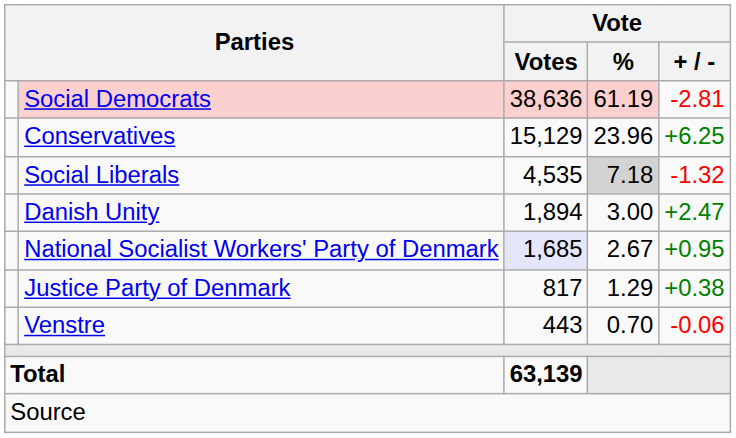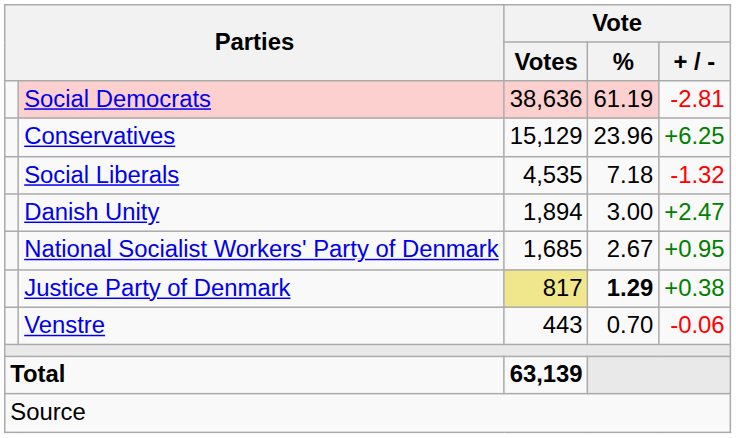(630, 174) lightgrey background -> (630, 174) no background
(553, 250) lavender background -> (553, 250) no background
(563, 288) no background -> (563, 288) khaki background
(630, 288) normal -> (630, 288) bold
